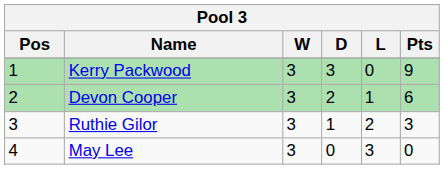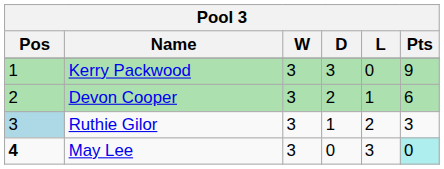(13, 124) no background -> (13, 124) lightblue background
(13, 151) normal -> (13, 151) bold
(409, 151) no background -> (409, 151) paleturquoise background
